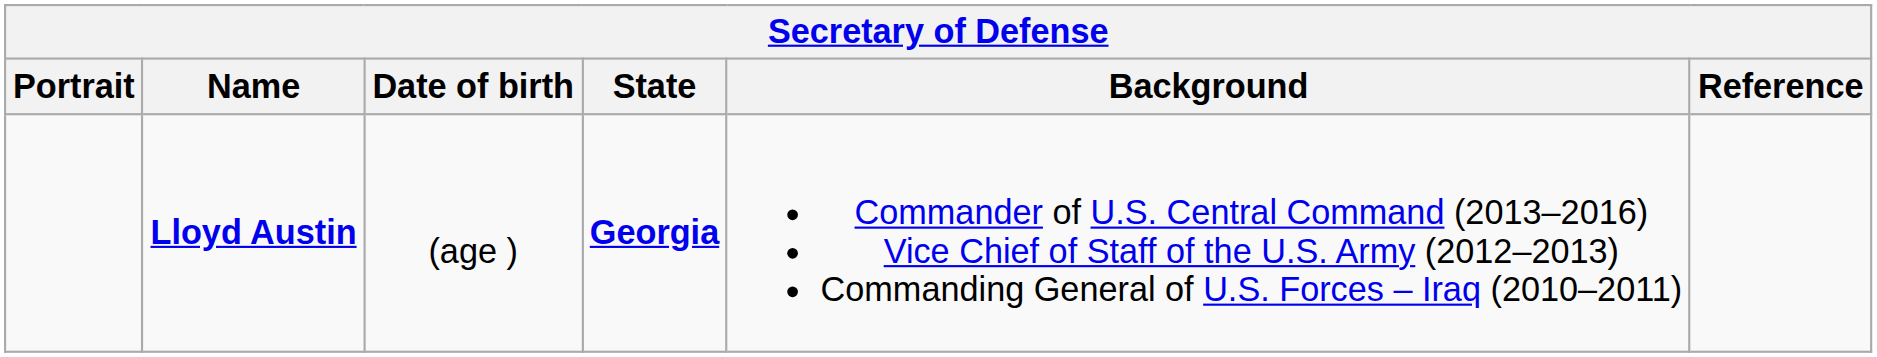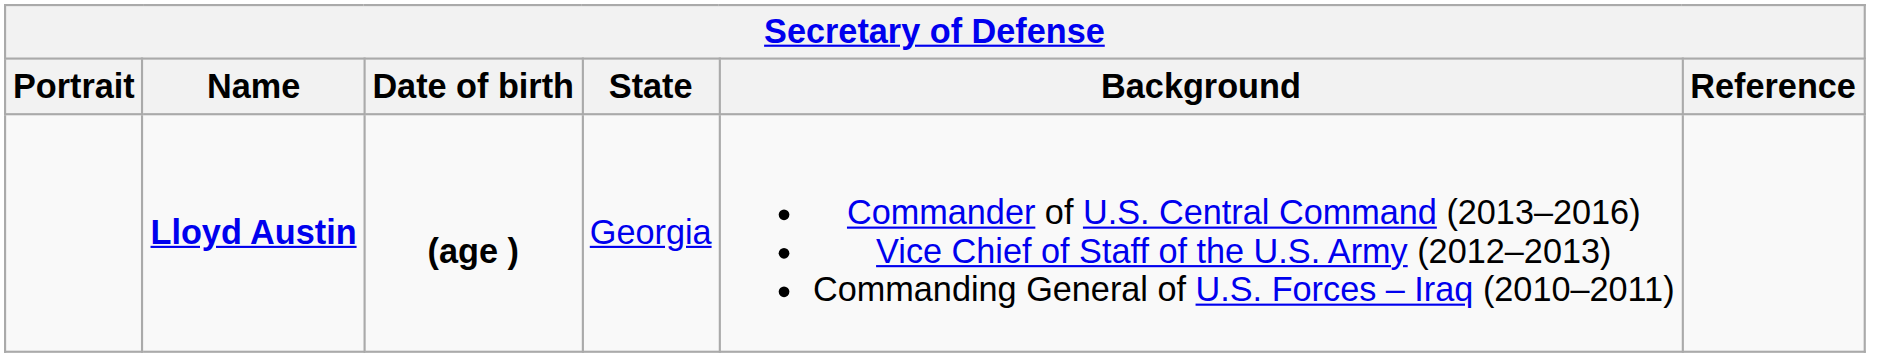(473, 251) normal -> (473, 251) bold
(654, 232) bold -> (651, 232) normal
